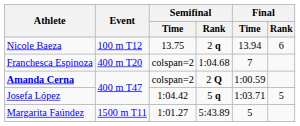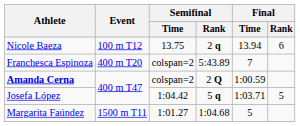(214, 62) 1:04.68 -> (214, 62) 5:43.89
(214, 113) 5:43.89 -> (214, 113) 1:04.68
